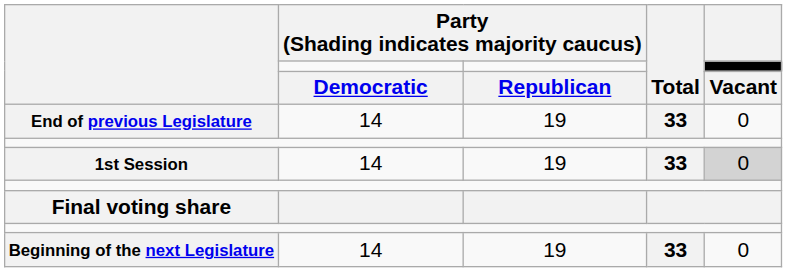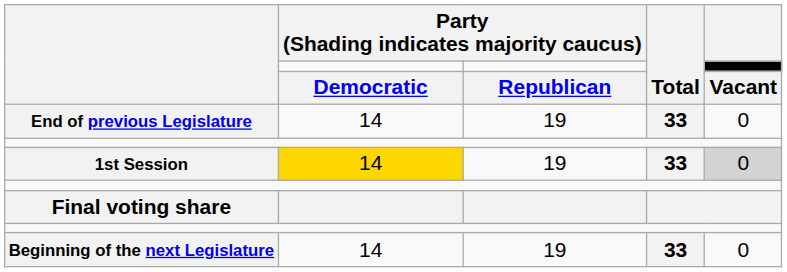(371, 163) no background -> (371, 163) gold background
